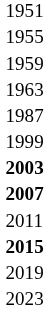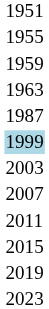(25, 142) no background -> (25, 142) lightblue background
(25, 168) bold -> (25, 168) normal
(25, 194) bold -> (25, 194) normal
(25, 246) bold -> (25, 246) normal
